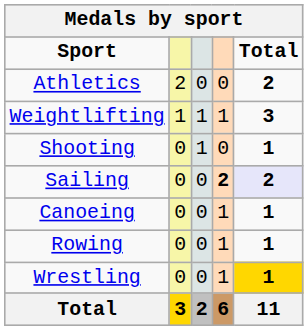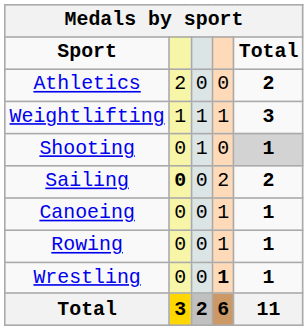(269, 150) no background -> (269, 150) lightgrey background
(180, 182) normal -> (180, 182) bold
(223, 182) bold -> (223, 182) normal
(269, 182) lavender background -> (269, 182) no background
(223, 278) normal -> (223, 278) bold
(269, 278) gold background -> (269, 278) no background
